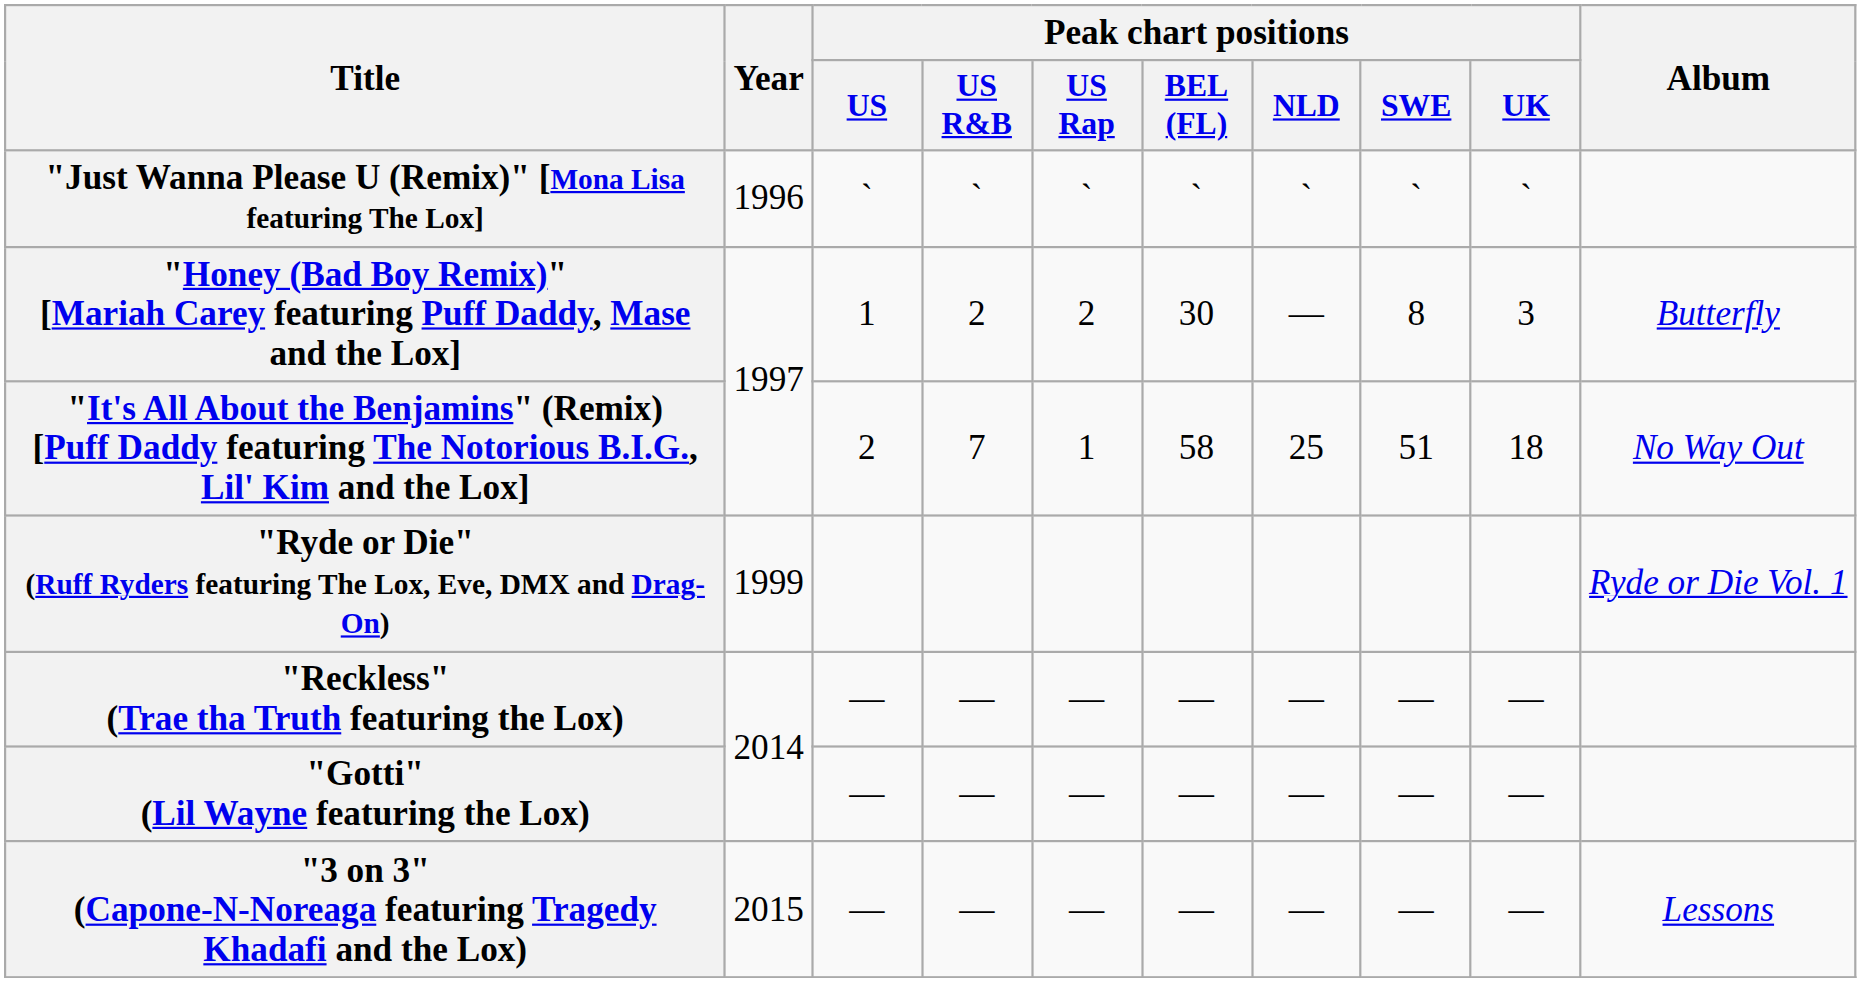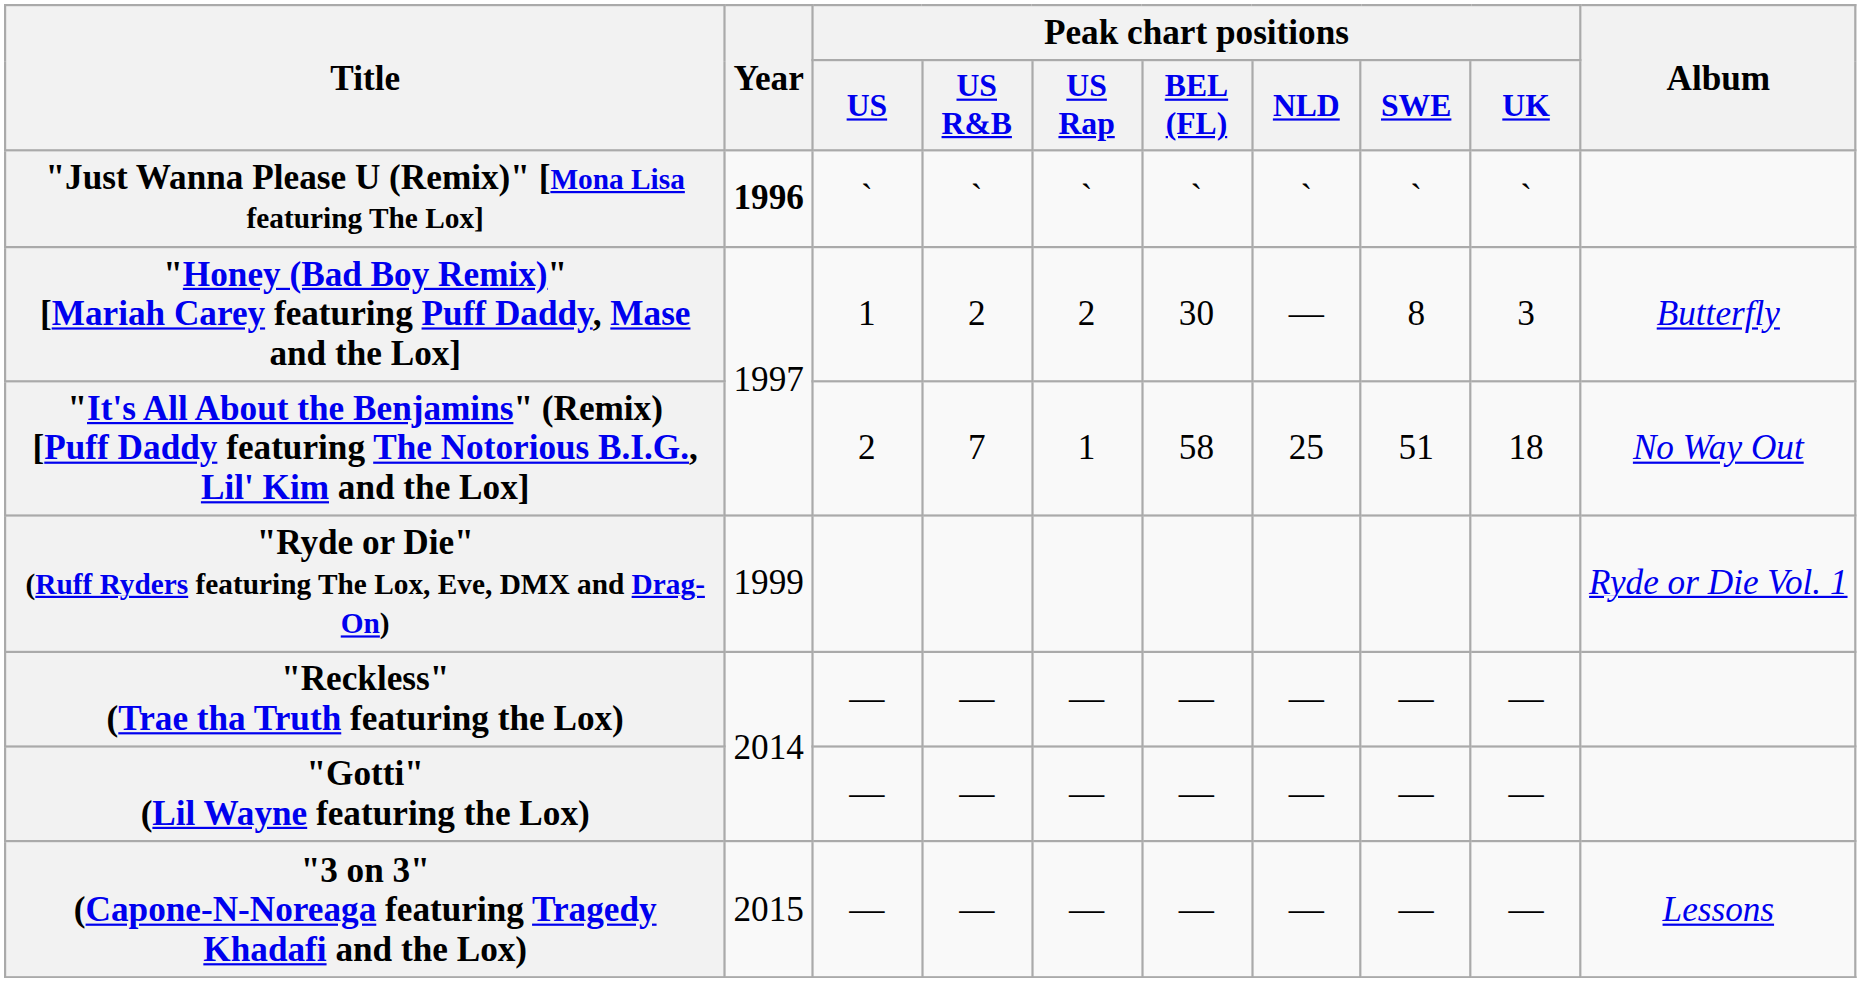(769, 197) normal -> (769, 197) bold
